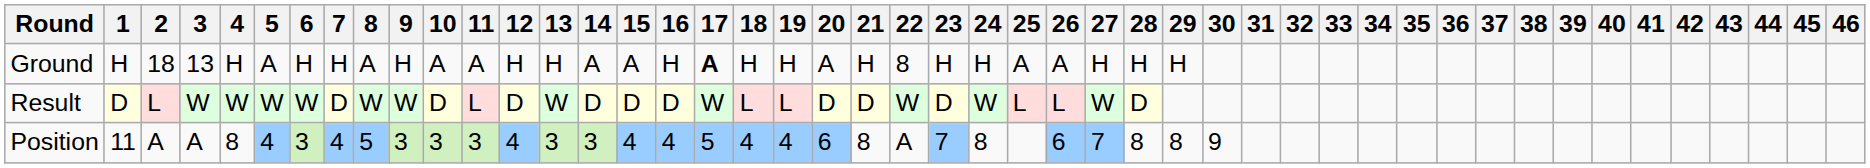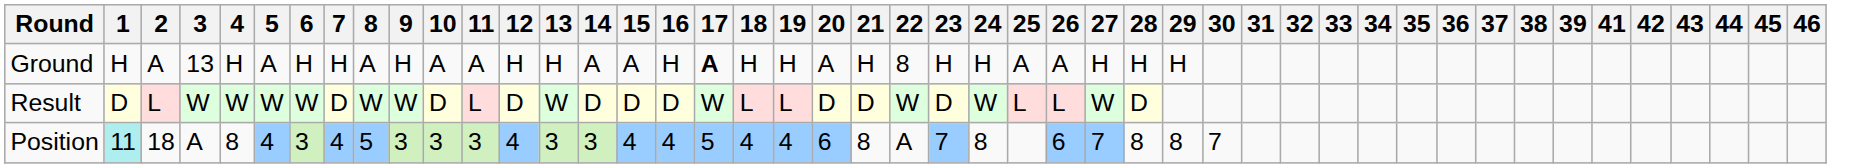- column: (1612, 24)
(161, 63) 18 -> (156, 63) A
(123, 142) no background -> (123, 142) paleturquoise background
(156, 142) A -> (161, 142) 18
(1215, 142) 9 -> (1215, 142) 7
